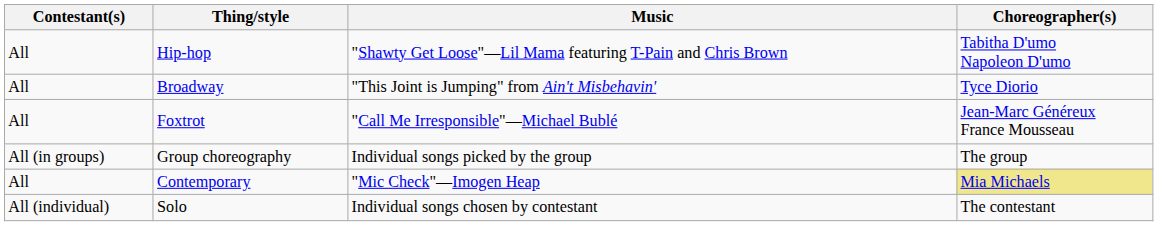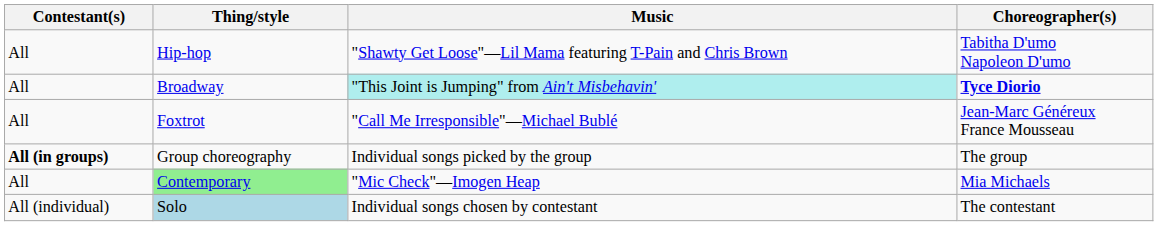(504, 86) no background -> (504, 86) paleturquoise background
(999, 86) normal -> (1001, 86) bold
(56, 156) normal -> (58, 156) bold
(204, 181) no background -> (204, 181) lightgreen background
(1005, 181) khaki background -> (1005, 181) no background
(172, 207) no background -> (172, 207) lightblue background
